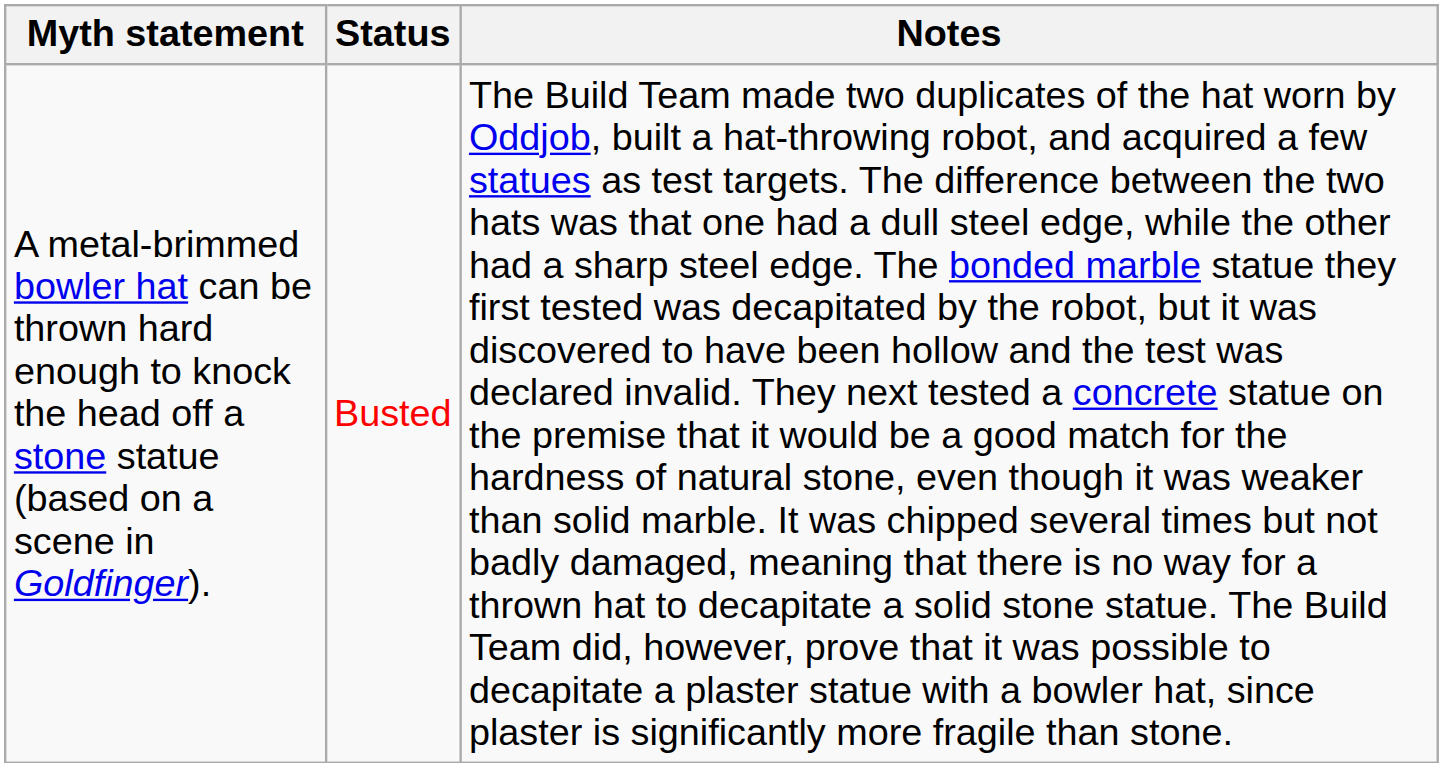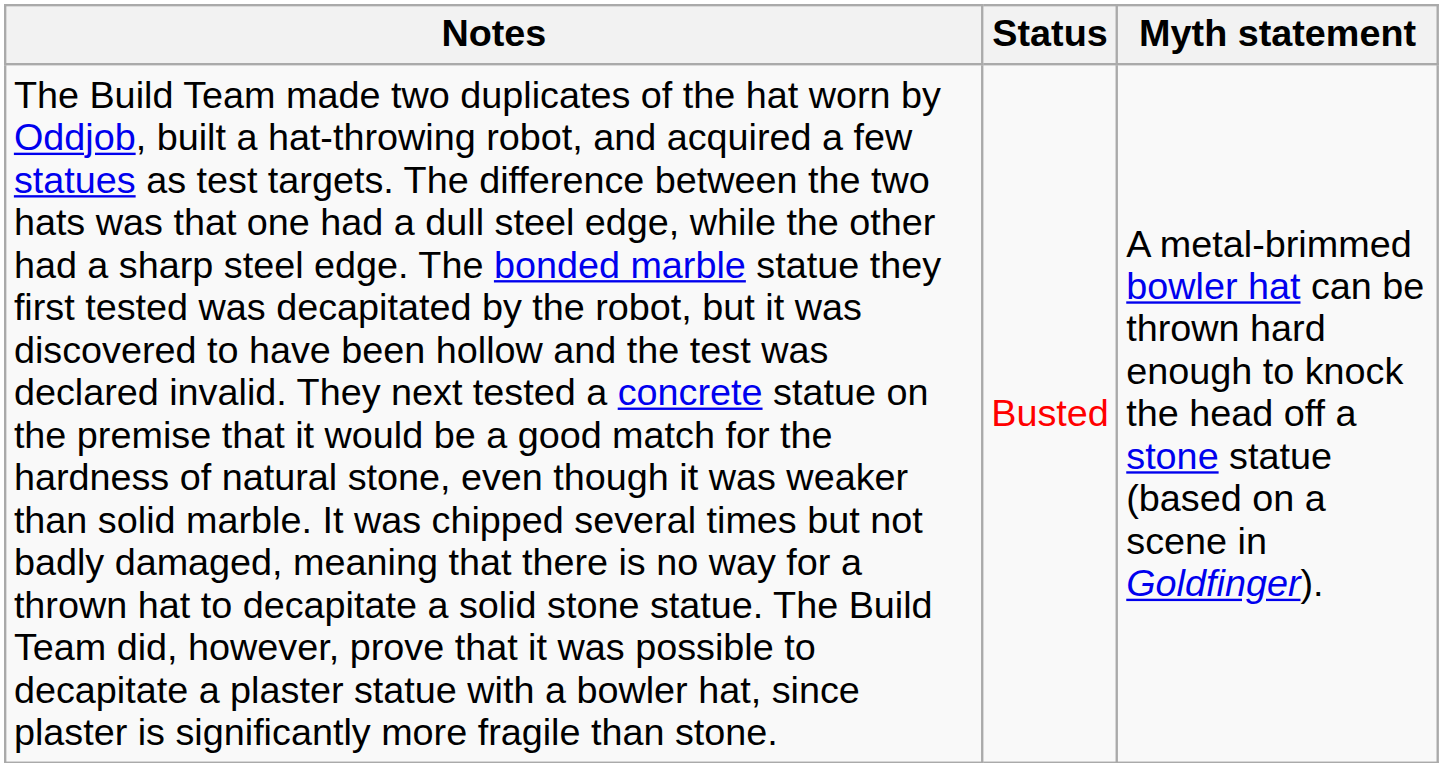columns swapped: (165, 34) <-> (949, 34)
